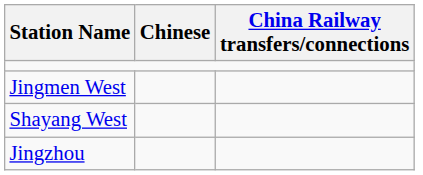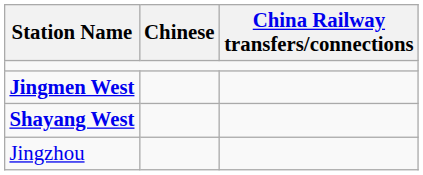(68, 86) normal -> (72, 86) bold
(68, 119) normal -> (72, 119) bold
